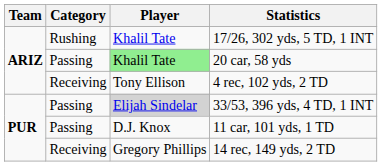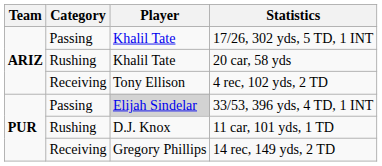(73, 37) Rushing -> (71, 37) Passing
(71, 60) Passing -> (73, 60) Rushing
(144, 60) lightgreen background -> (144, 60) no background
(71, 127) Passing -> (73, 127) Rushing
